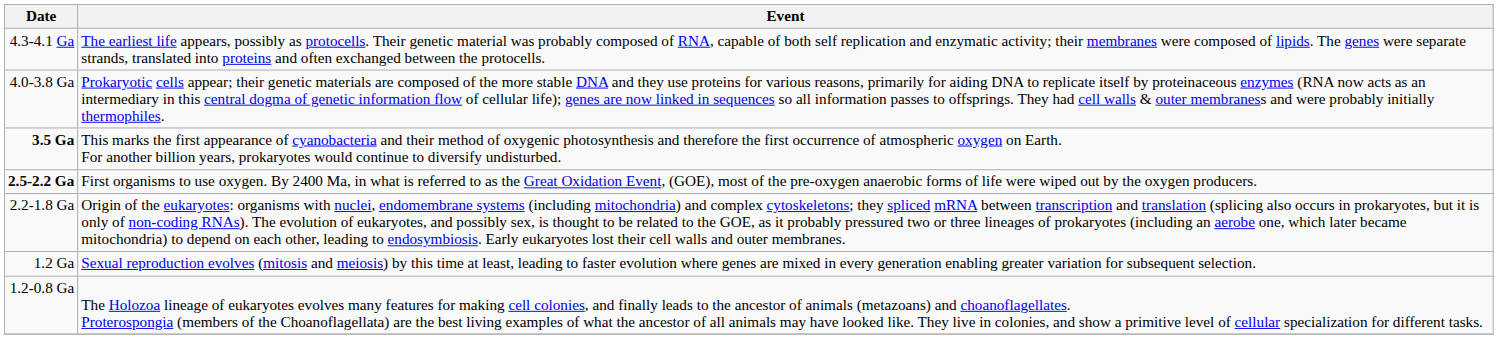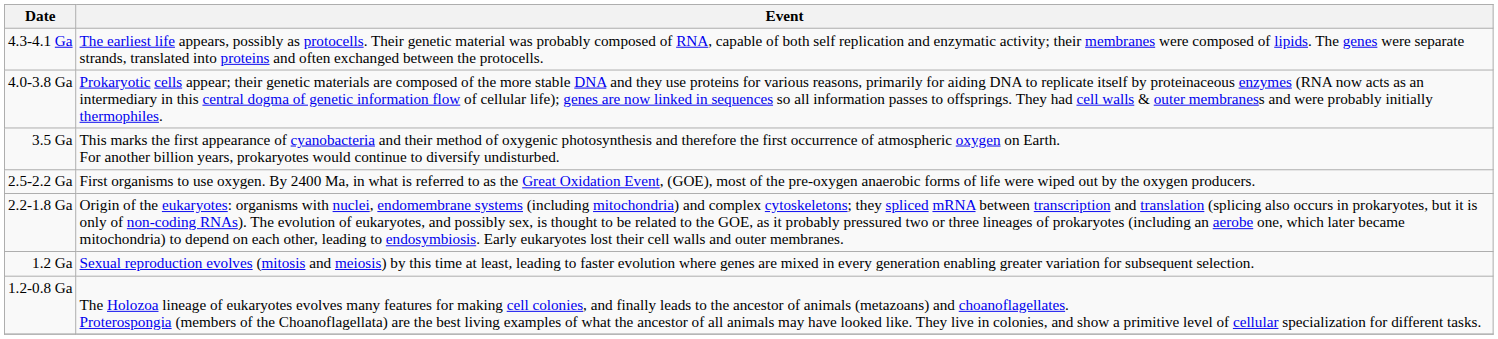(53, 140) bold -> (52, 140) normal
(41, 181) bold -> (40, 181) normal
